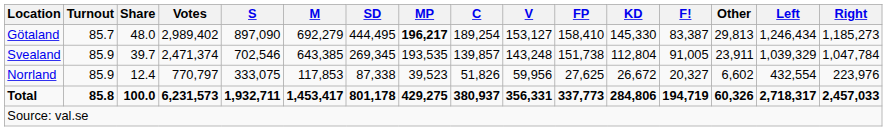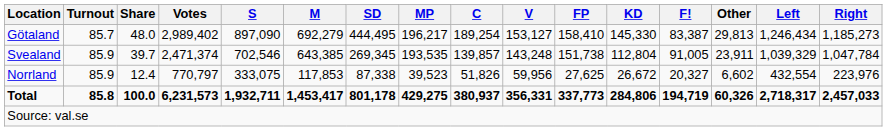(425, 34) bold -> (425, 34) normal
